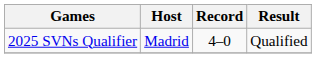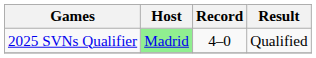(167, 40) no background -> (167, 40) lightgreen background
